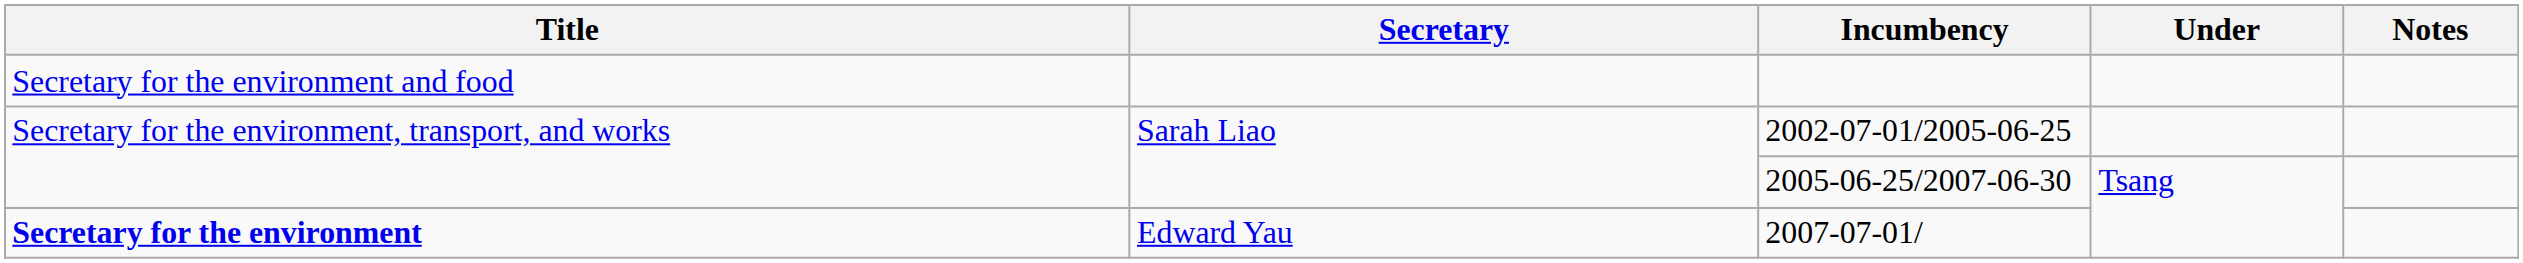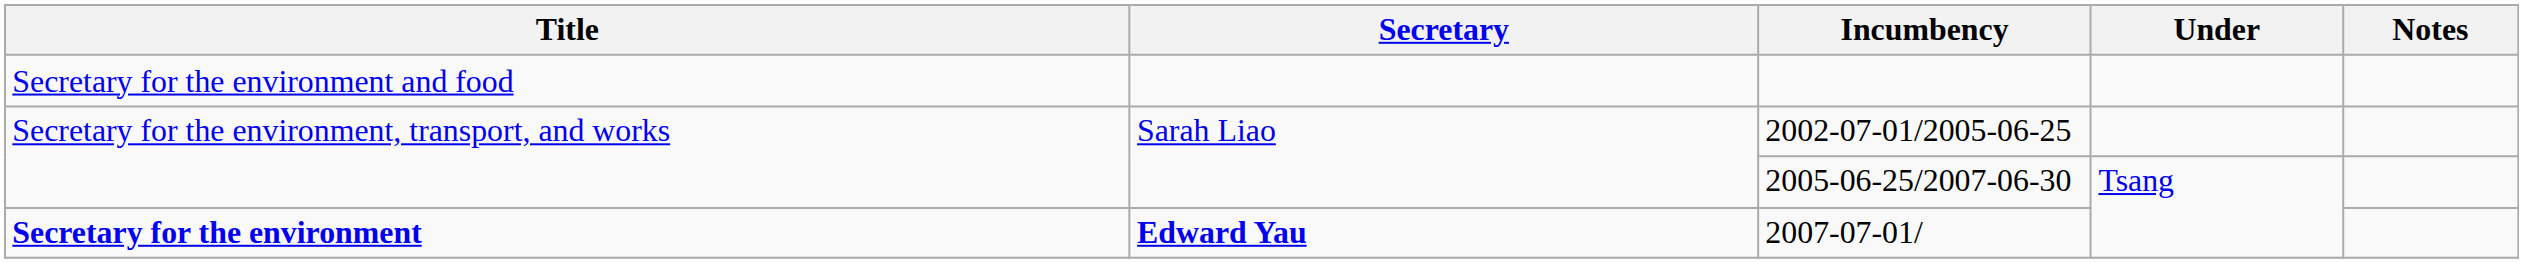(1215, 231) normal -> (1222, 231) bold
